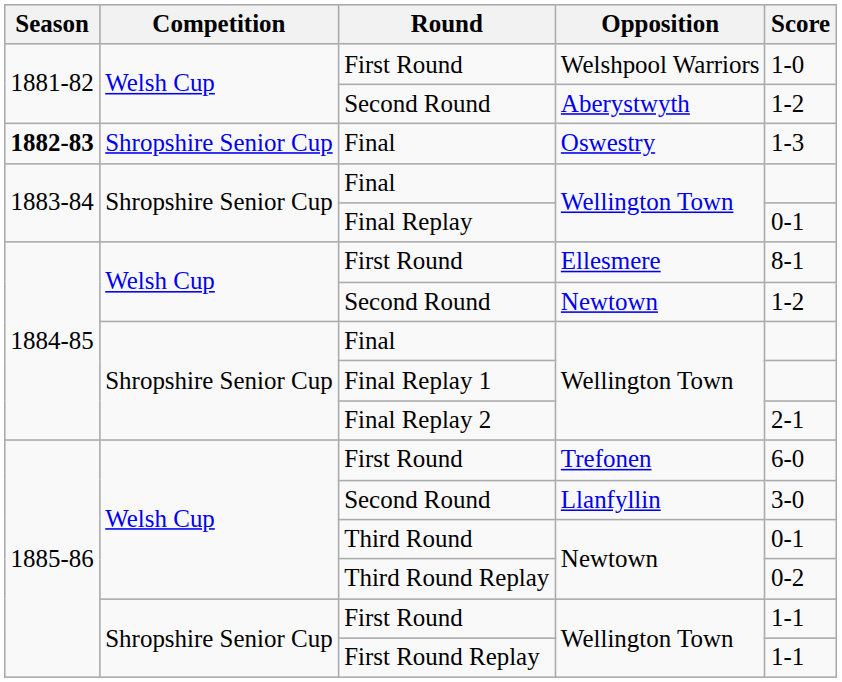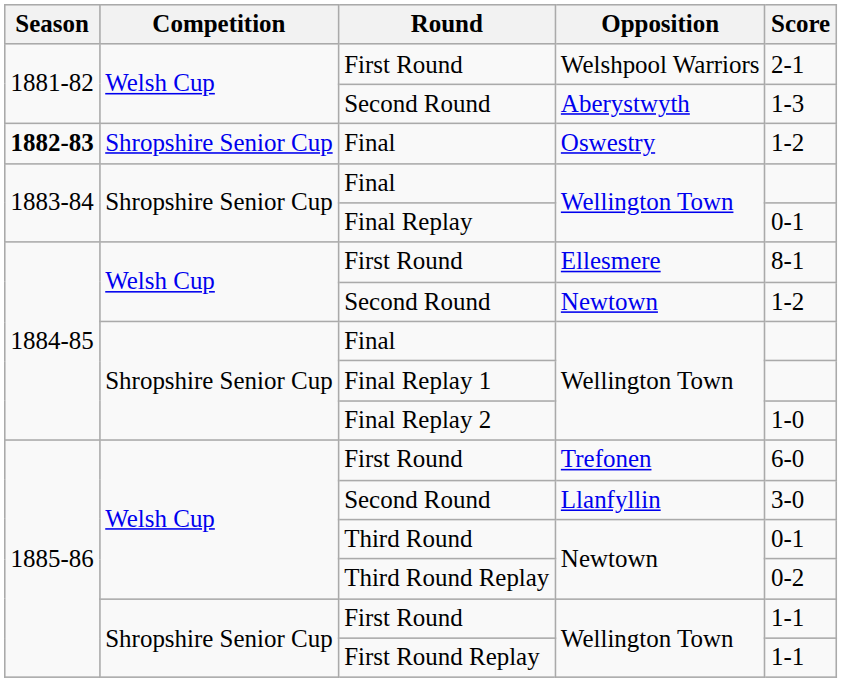(788, 63) 1-0 -> (788, 63) 2-1
(788, 103) 1-2 -> (788, 103) 1-3
(788, 143) 1-3 -> (788, 143) 1-2
(788, 420) 2-1 -> (788, 420) 1-0
